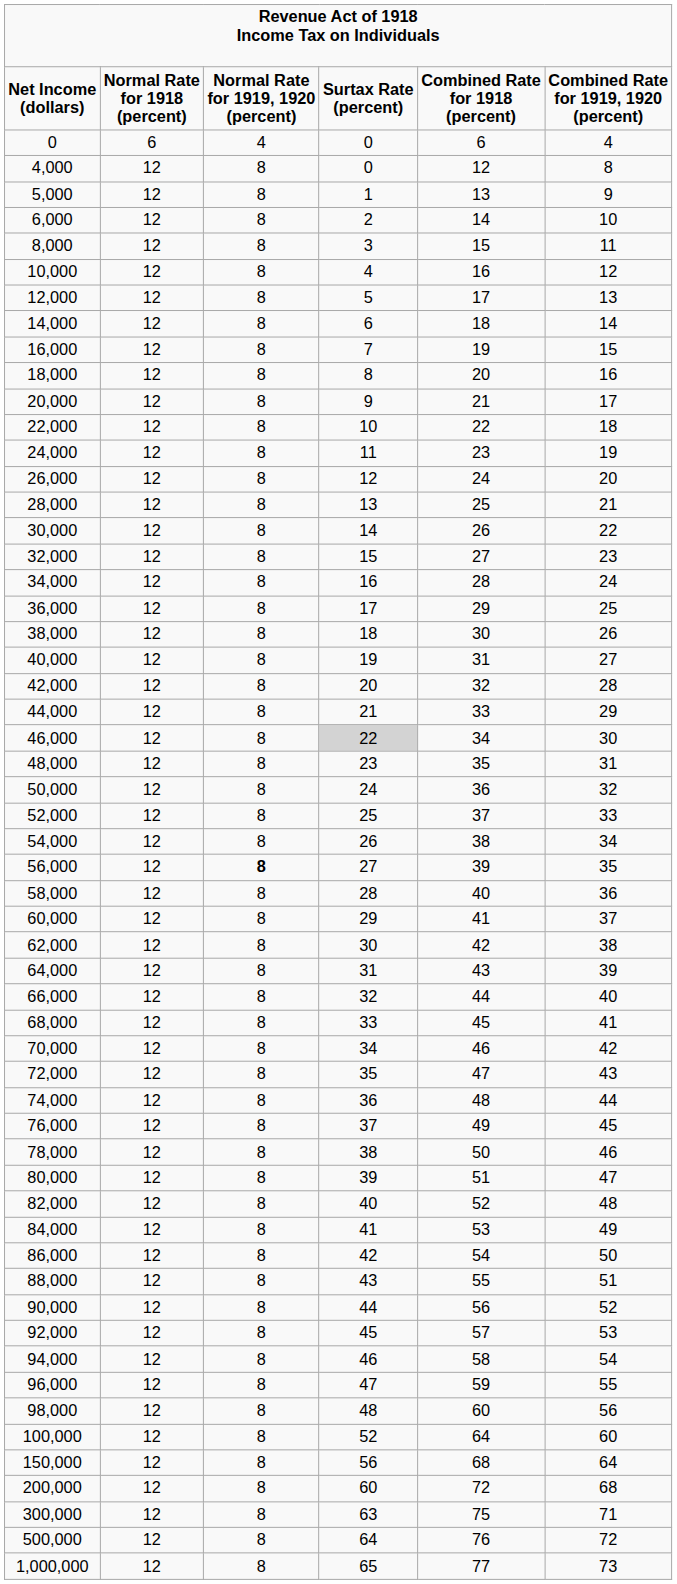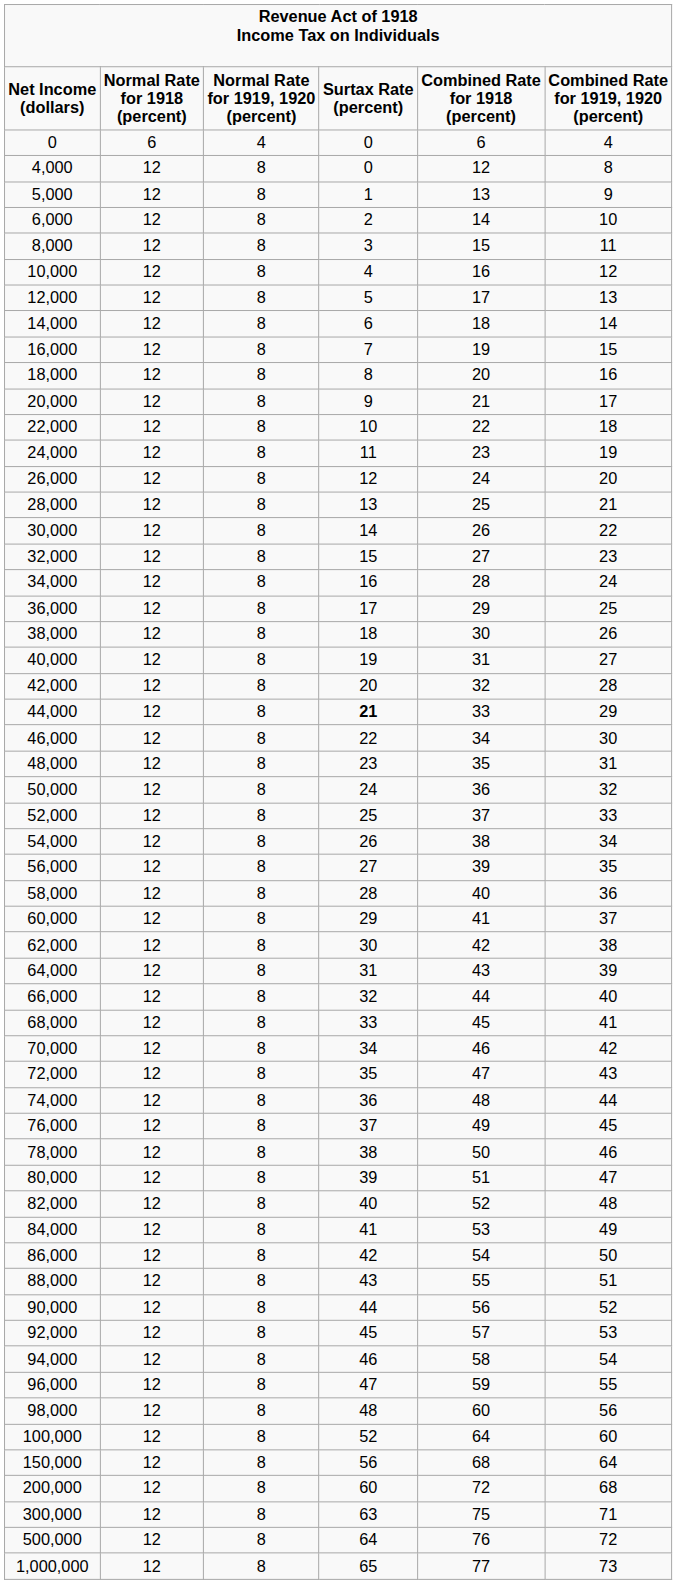(368, 712) normal -> (368, 712) bold
(368, 737) lightgrey background -> (368, 737) no background
(261, 867) bold -> (261, 867) normal
